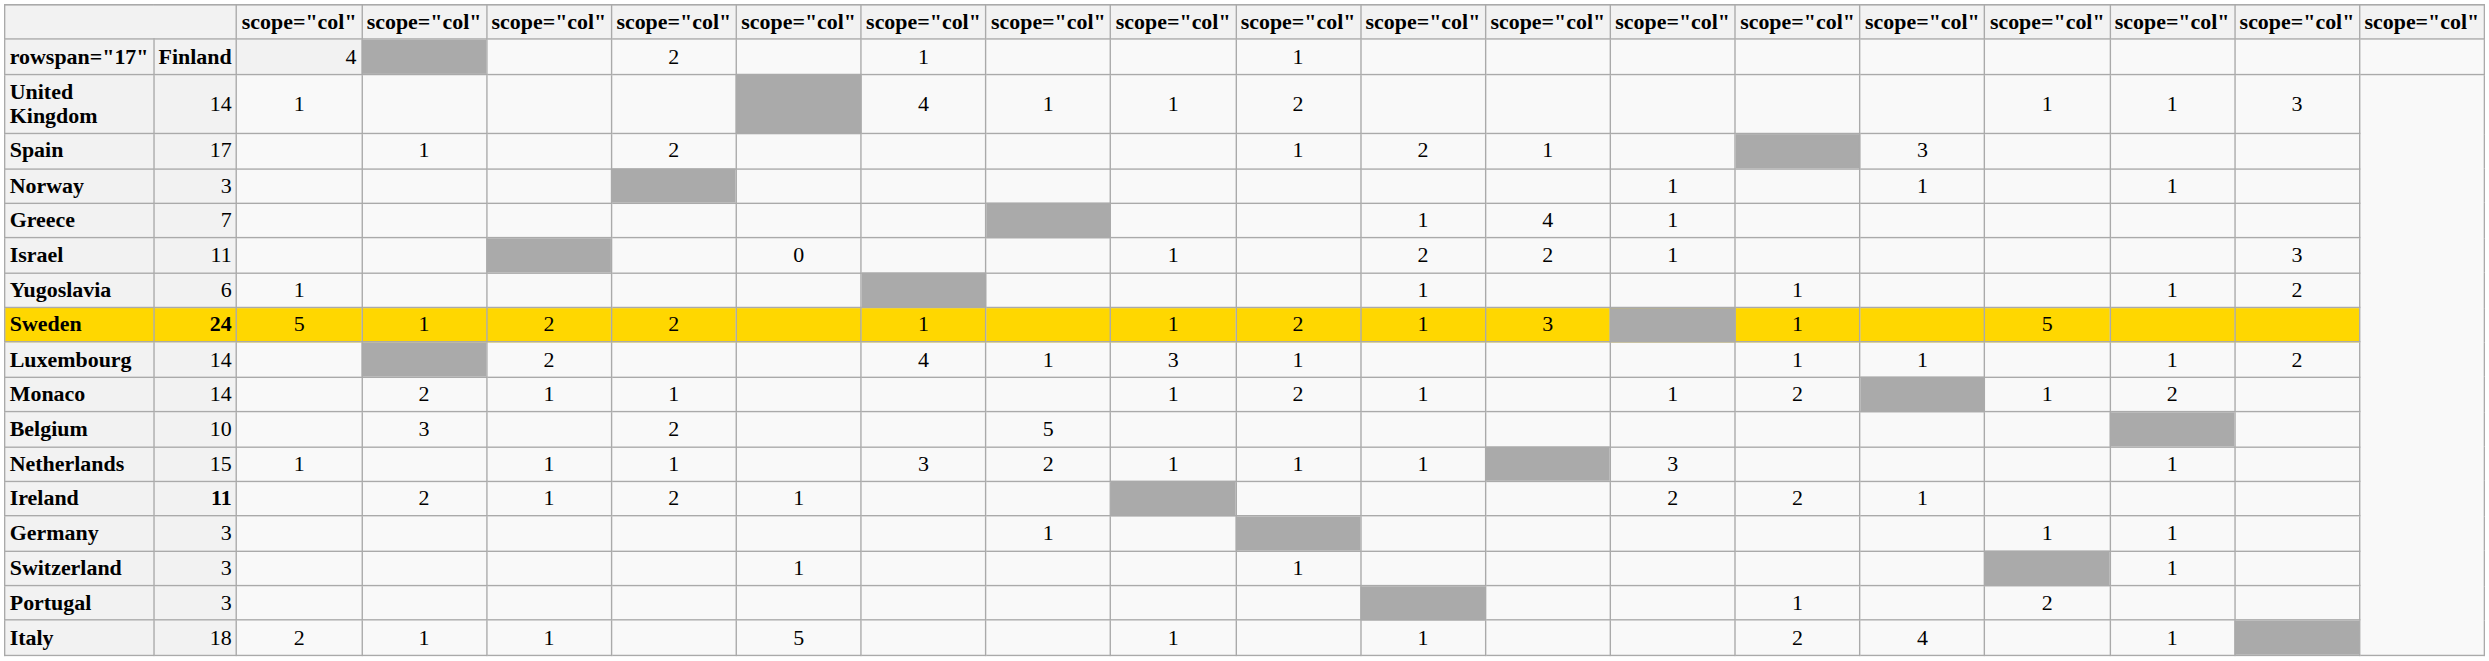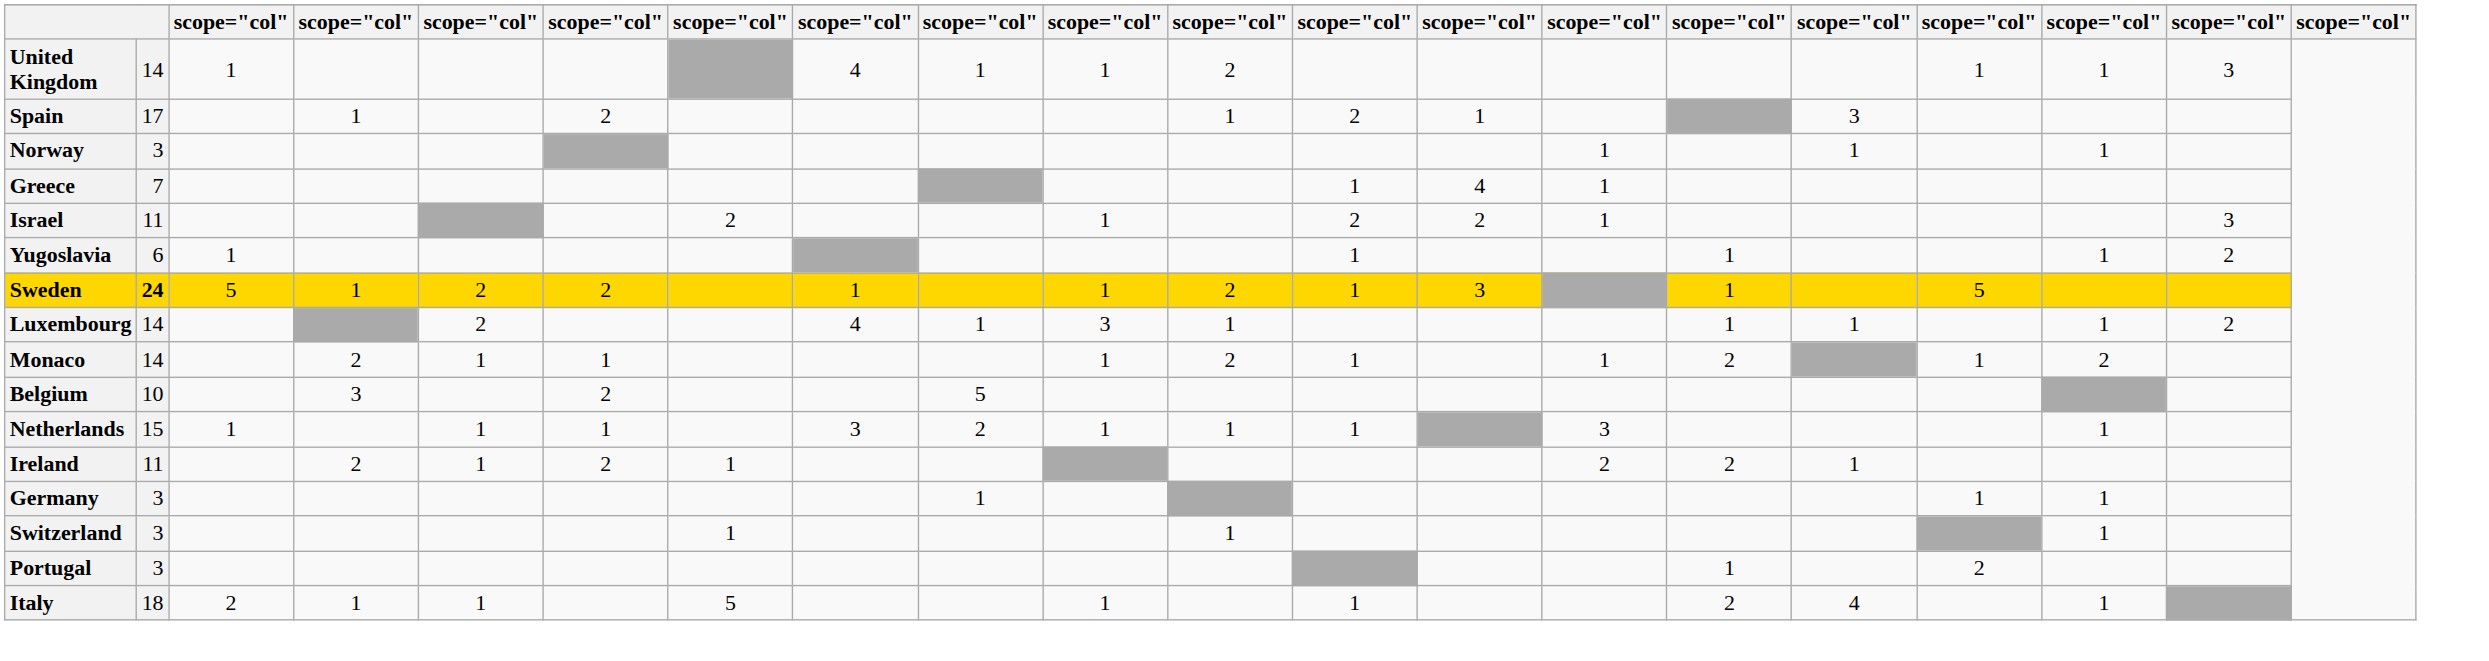- row: (79, 56)
(799, 255) 0 -> (730, 220) 2
(221, 498) bold -> (153, 463) normal
